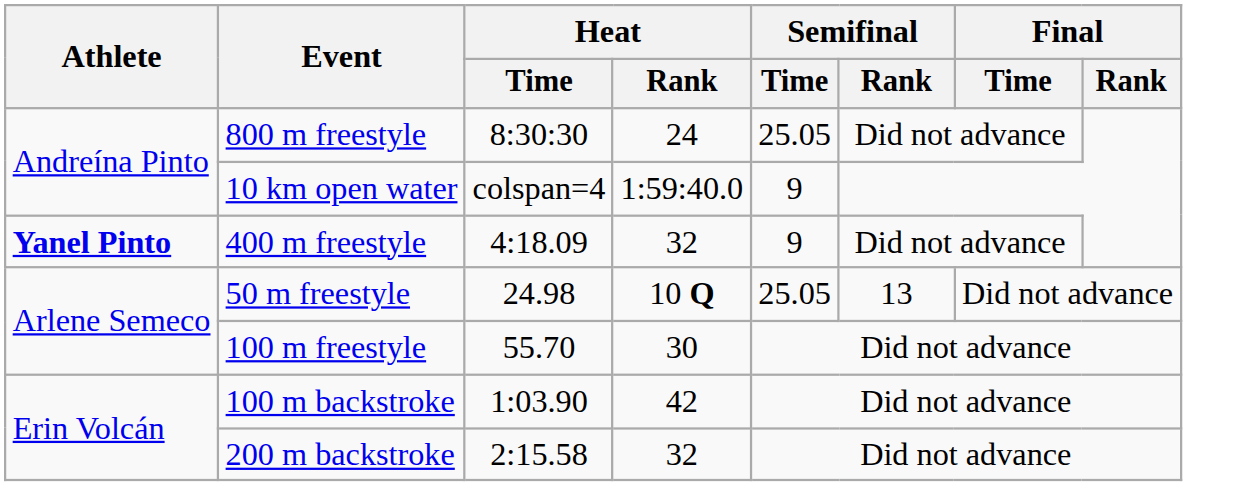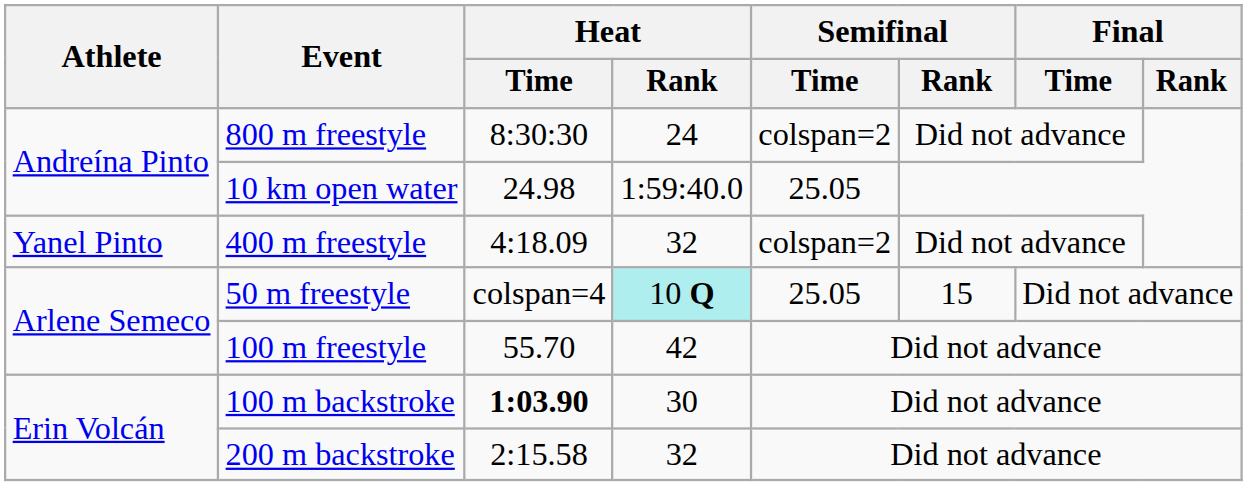(795, 135) 25.05 -> (825, 135) colspan=2
(539, 188) colspan=4 -> (539, 188) 24.98
(795, 188) 9 -> (825, 188) 25.05
(92, 241) bold -> (88, 241) normal
(795, 241) 9 -> (825, 241) colspan=2
(539, 294) 24.98 -> (539, 294) colspan=4
(682, 294) no background -> (682, 294) paleturquoise background
(896, 294) 13 -> (957, 294) 15
(682, 347) 30 -> (682, 347) 42
(539, 401) normal -> (539, 401) bold
(682, 401) 42 -> (682, 401) 30
